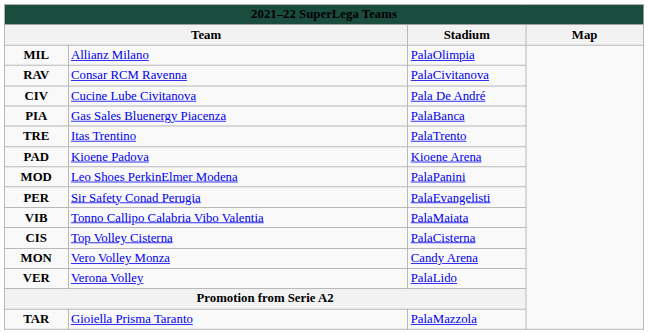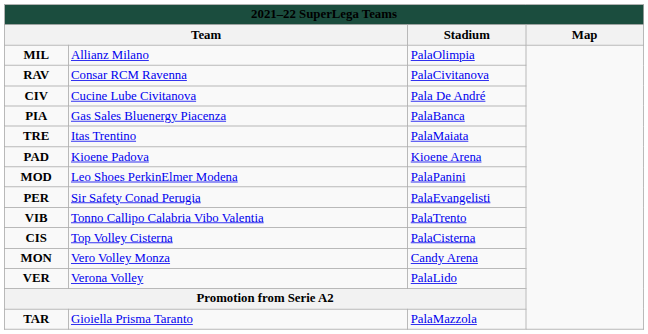(439, 136) PalaTrento -> (440, 136) PalaMaiata
(440, 217) PalaMaiata -> (439, 217) PalaTrento
